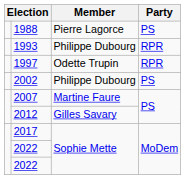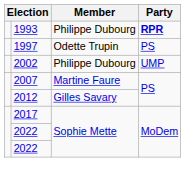- row: (26, 30)
(152, 47) normal -> (152, 30) bold
(152, 64) RPR -> (148, 47) PS
(148, 81) PS -> (153, 64) UMP
